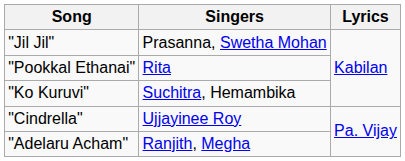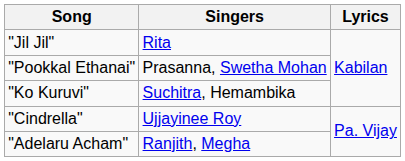(235, 42) Prasanna, Swetha Mohan -> (157, 42) Rita
(157, 67) Rita -> (235, 67) Prasanna, Swetha Mohan
